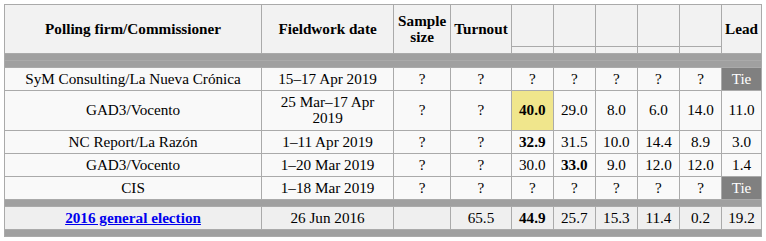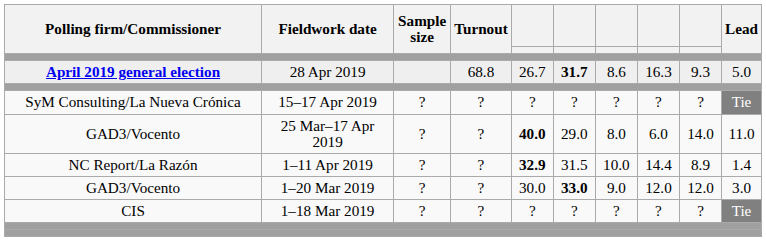+ row: (133, 72)
(532, 110) khaki background -> (532, 133) no background
(742, 141) 3.0 -> (742, 164) 1.4
(742, 164) 1.4 -> (742, 187) 3.0
- row: (133, 217)
